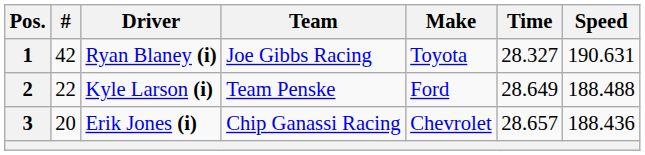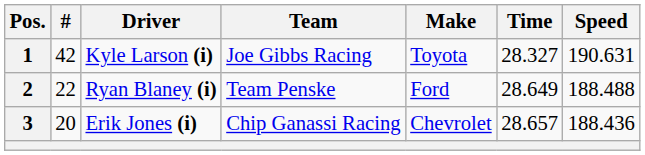(151, 55) Ryan Blaney (i) -> (149, 55) Kyle Larson (i)
(149, 89) Kyle Larson (i) -> (151, 89) Ryan Blaney (i)
